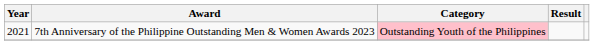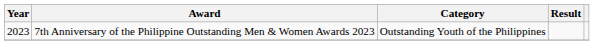(18, 31) 2021 -> (18, 31) 2023
(463, 31) pink background -> (463, 31) no background
